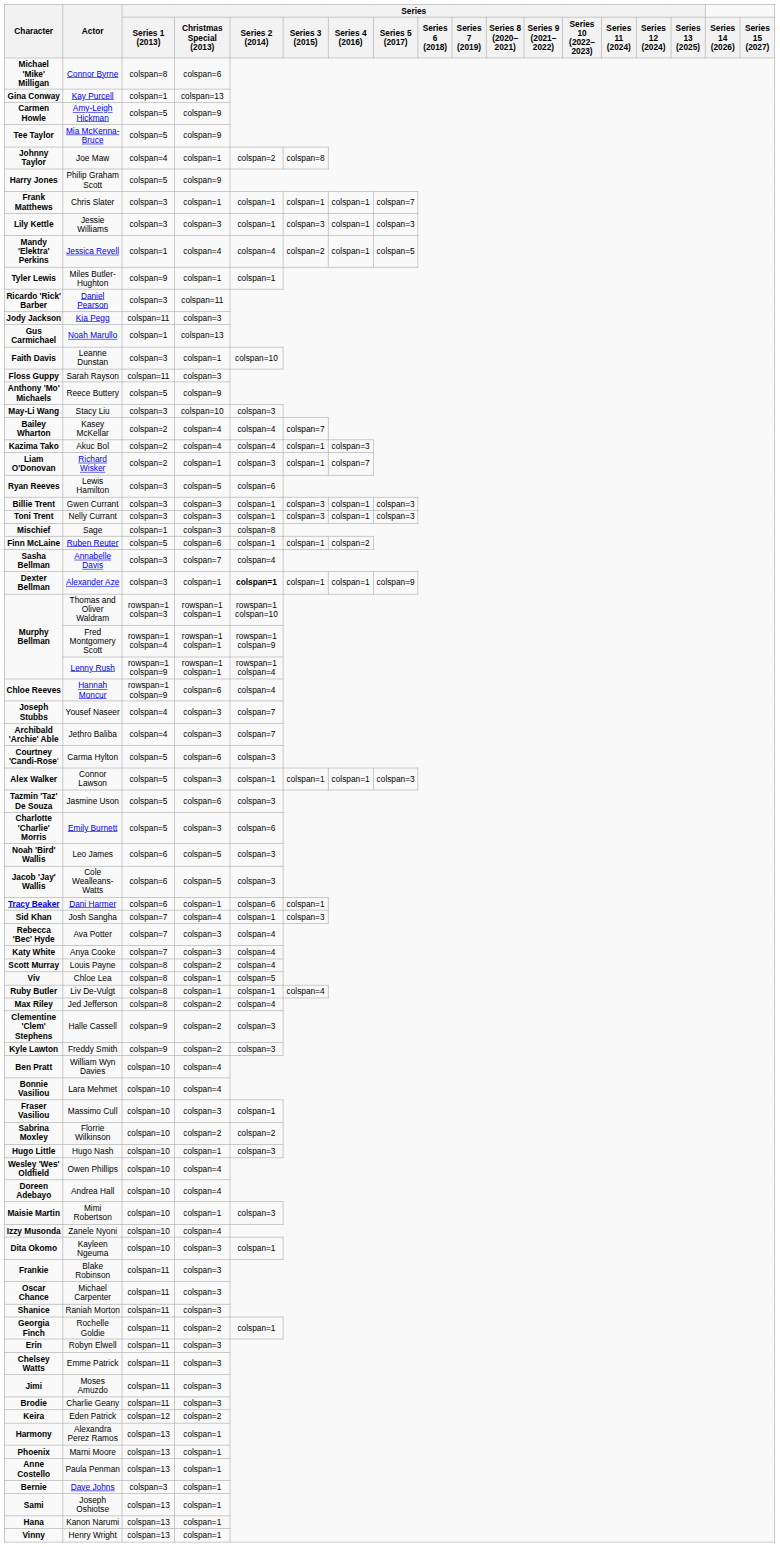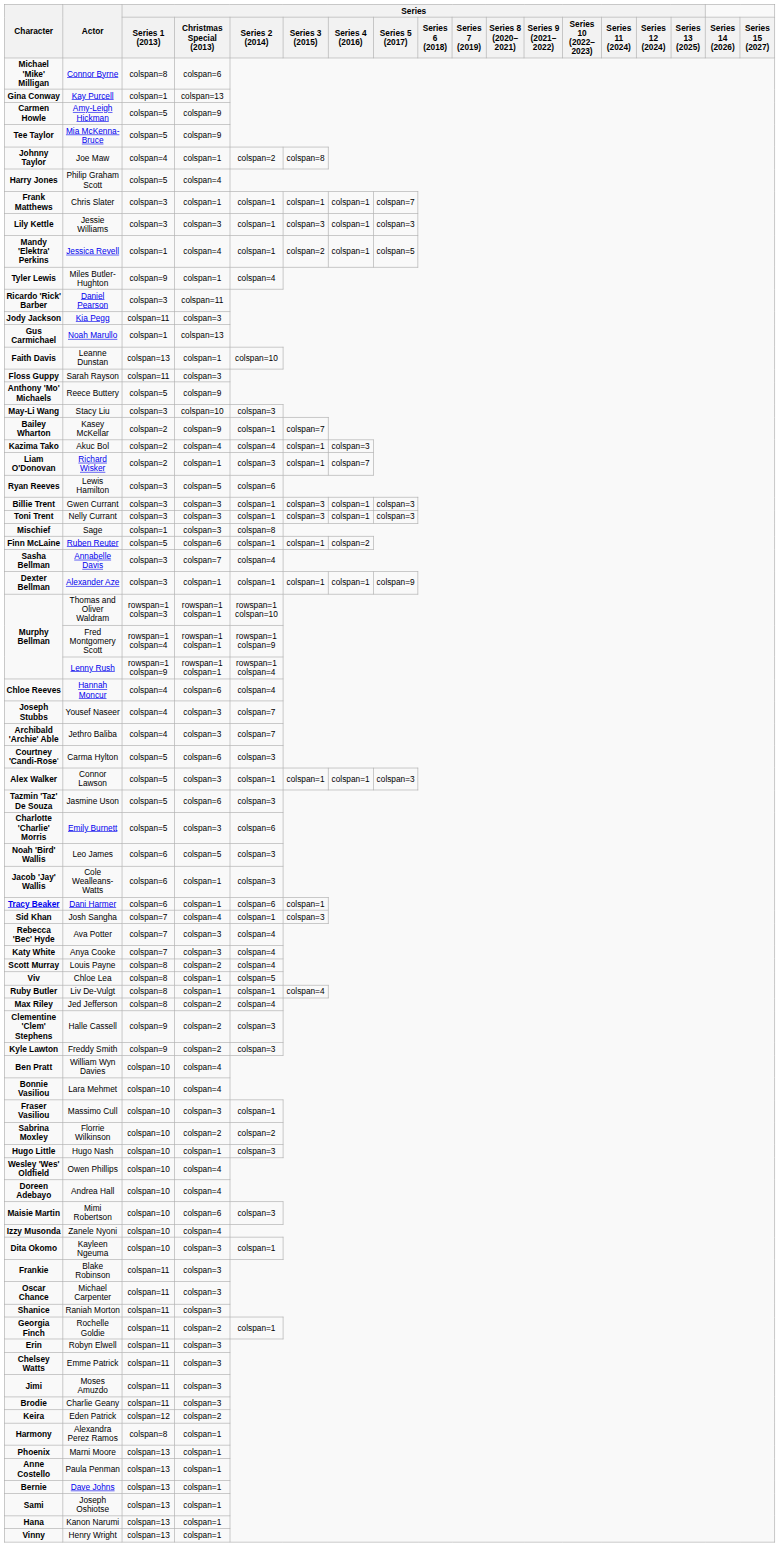(202, 180) colspan=9 -> (202, 180) colspan=4
(256, 251) colspan=4 -> (256, 251) colspan=1
(256, 278) colspan=1 -> (256, 278) colspan=4
(148, 358) colspan=3 -> (148, 358) colspan=13
(202, 428) colspan=4 -> (202, 428) colspan=9
(256, 428) colspan=4 -> (256, 428) colspan=1
(256, 582) bold -> (256, 582) normal
(148, 690) rowspan=1 colspan=9 -> (148, 690) colspan=4
(202, 881) colspan=5 -> (202, 881) colspan=1
(202, 1213) colspan=1 -> (202, 1213) colspan=6
(148, 1434) colspan=13 -> (148, 1434) colspan=8
(148, 1487) colspan=3 -> (148, 1487) colspan=13
